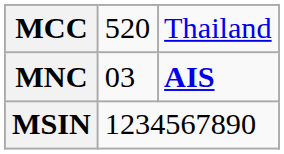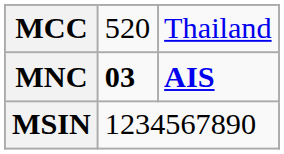(120, 76) normal -> (120, 76) bold
